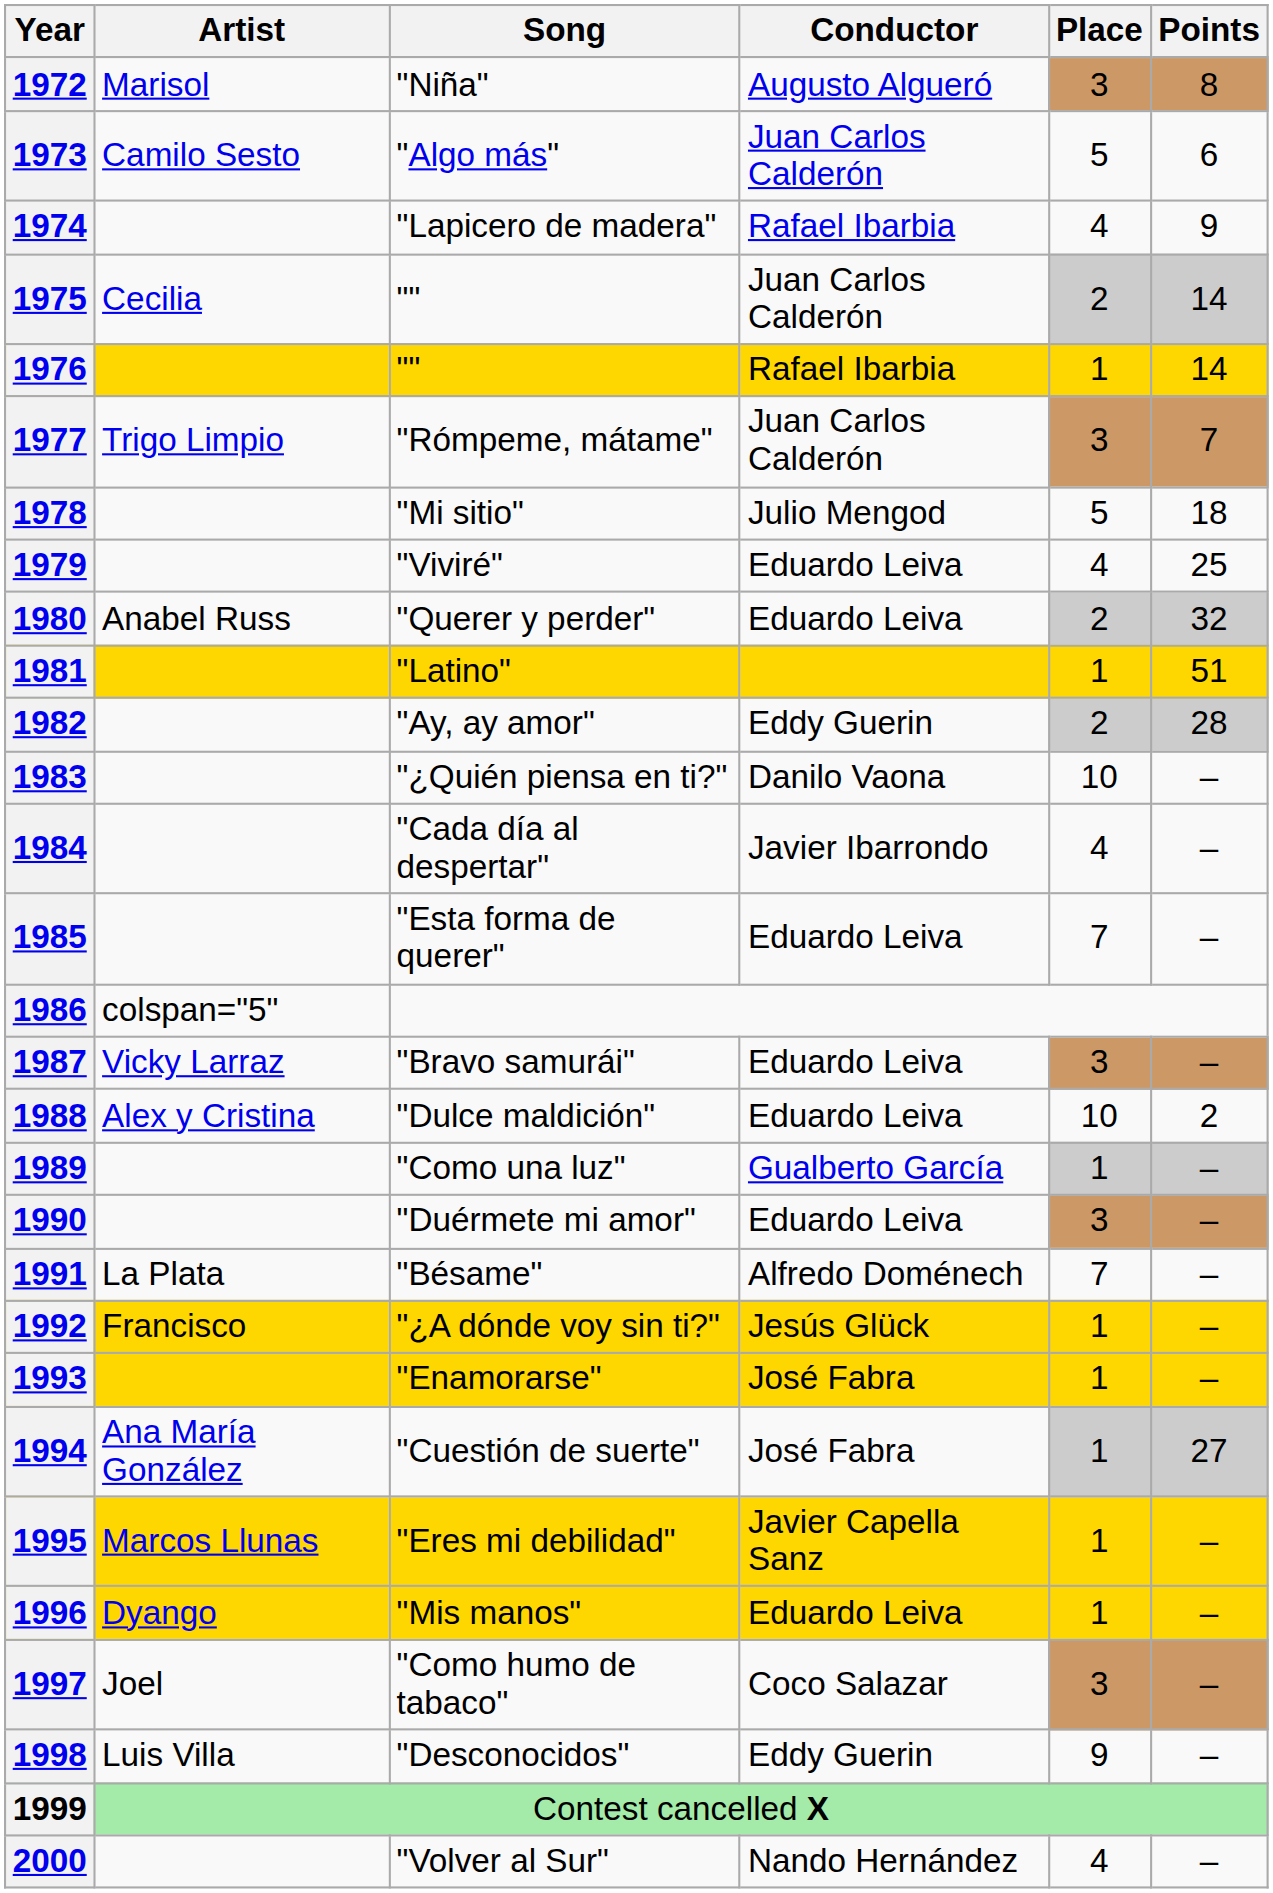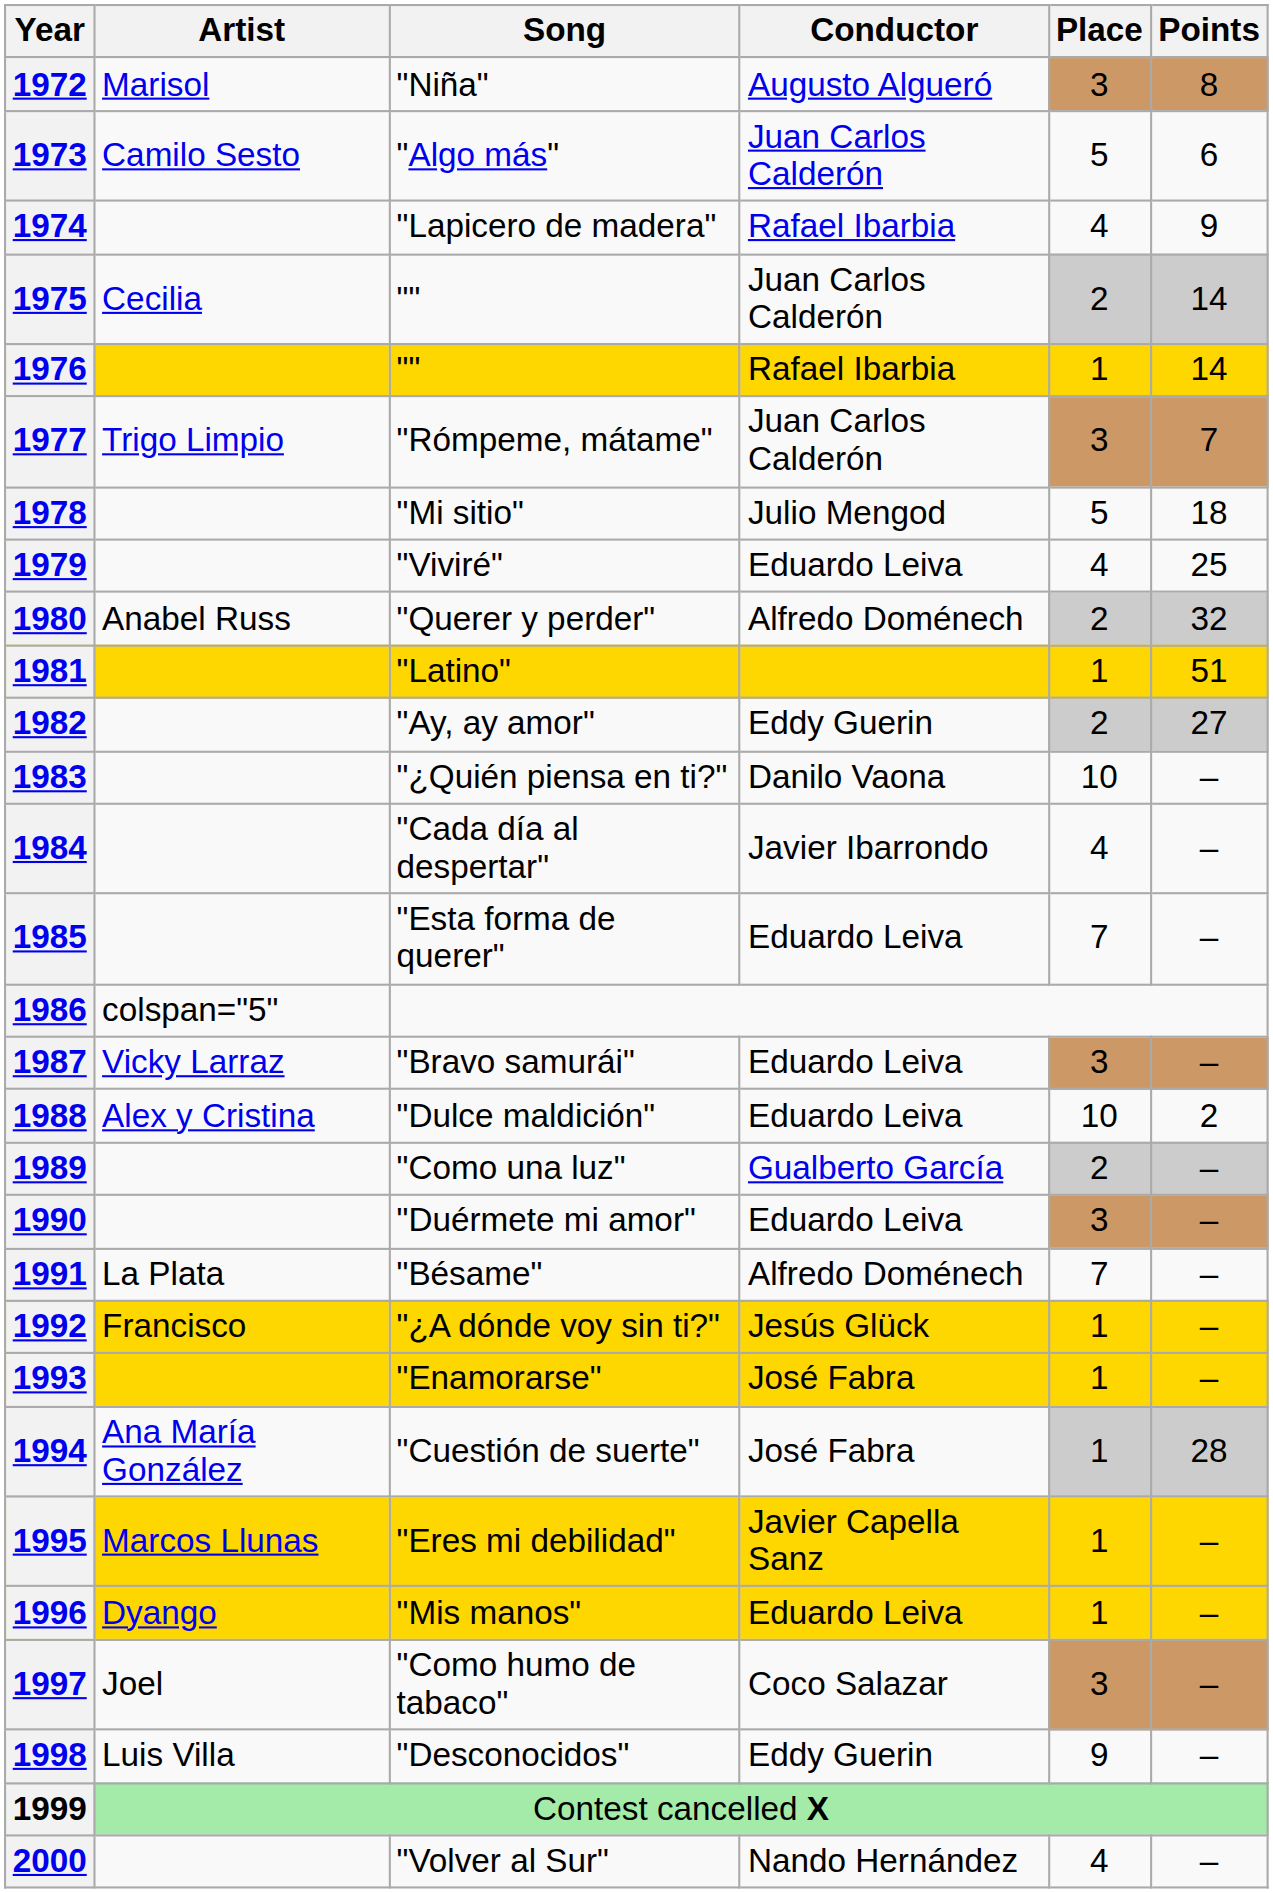(855, 618) Eduardo Leiva -> (886, 618) Alfredo Doménech
(1209, 723) 28 -> (1209, 723) 27
(1099, 1168) 1 -> (1099, 1168) 2
(1209, 1450) 27 -> (1209, 1450) 28
